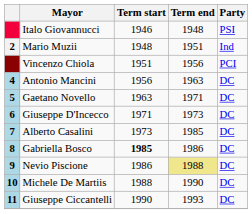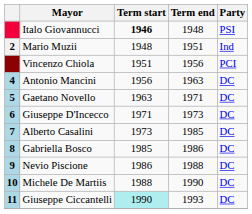(141, 30) normal -> (141, 30) bold
(141, 149) bold -> (141, 149) normal
(193, 166) khaki background -> (193, 166) no background
(141, 200) no background -> (141, 200) paleturquoise background
